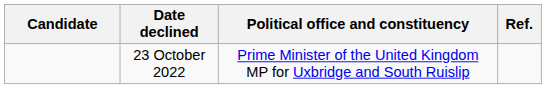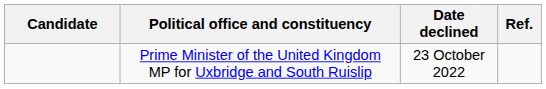columns swapped: (358, 24) <-> (169, 24)
